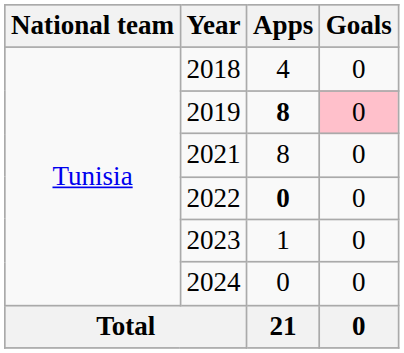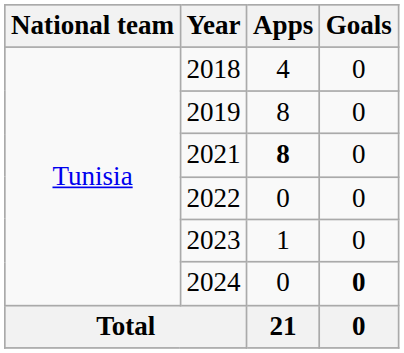(283, 111) bold -> (283, 111) normal
(359, 111) pink background -> (359, 111) no background
(283, 154) normal -> (283, 154) bold
(283, 197) bold -> (283, 197) normal
(359, 283) normal -> (359, 283) bold
